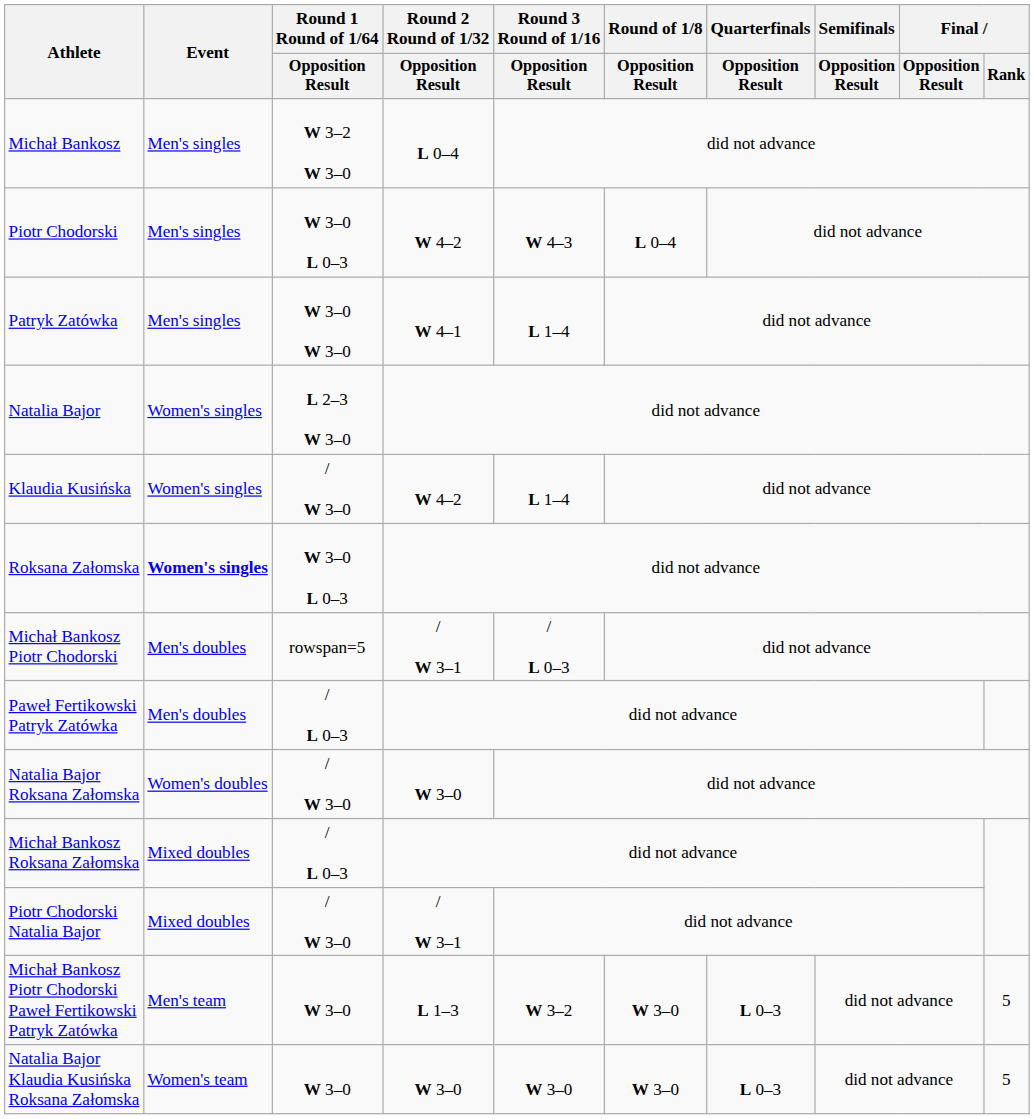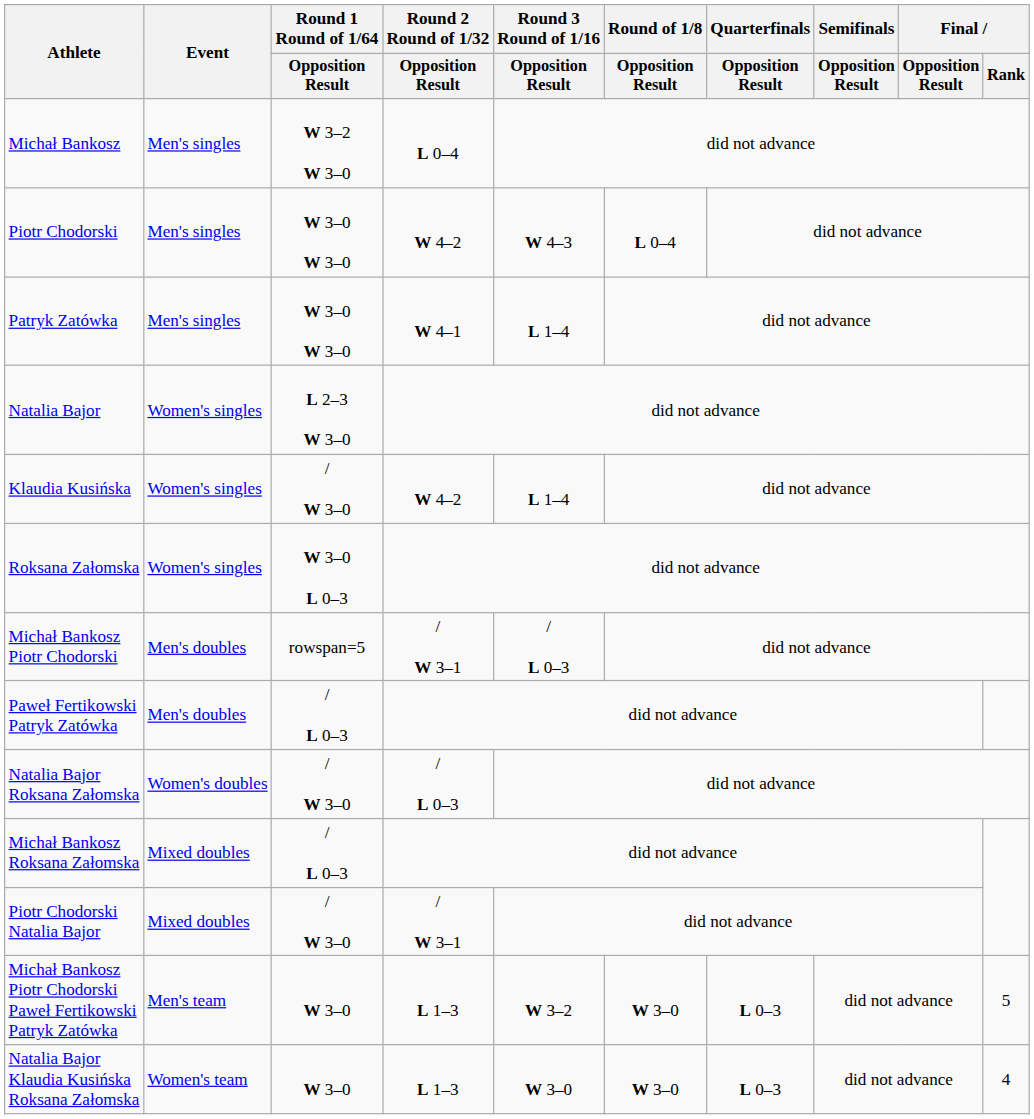(327, 242) W 3–0 L 0–3 -> (327, 242) W 3–0 W 3–0
(208, 568) bold -> (205, 568) normal
(438, 794) W 3–0 -> (438, 784) / L 0–3
(438, 1089) W 3–0 -> (438, 1089) L 1–3
(1006, 1079) 5 -> (1006, 1079) 4
